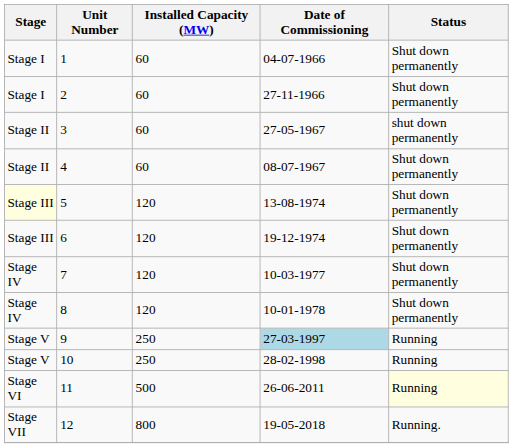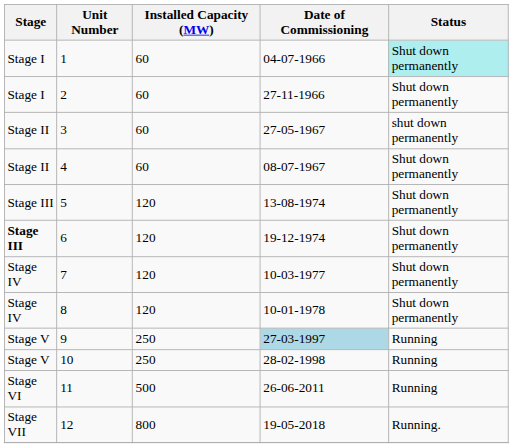(425, 58) no background -> (425, 58) paleturquoise background
(31, 202) lightyellow background -> (31, 202) no background
(31, 238) normal -> (23, 238) bold
(415, 388) lightyellow background -> (415, 388) no background
